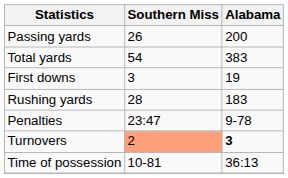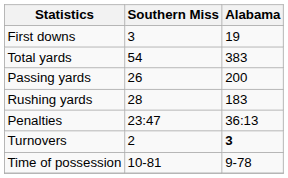rows swapped: (41, 78) <-> (49, 36)
(238, 120) 9-78 -> (242, 120) 36:13
(131, 141) lightsalmon background -> (131, 141) no background
(242, 162) 36:13 -> (238, 162) 9-78
